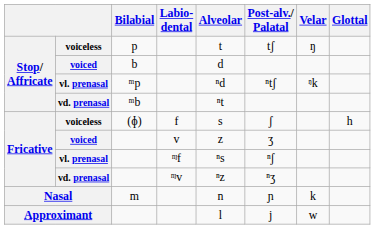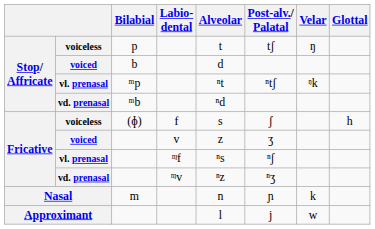(220, 83) ⁿd -> (220, 83) ⁿt
(220, 102) ⁿt -> (220, 102) ⁿd
